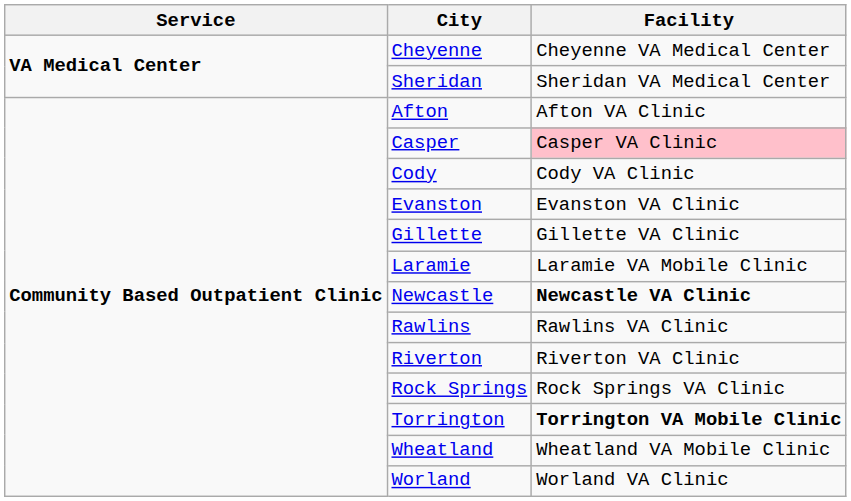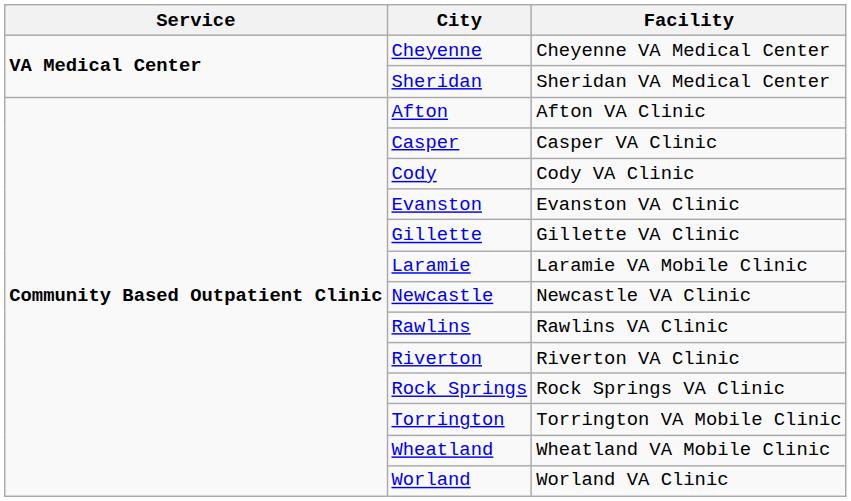(627, 143) pink background -> (627, 143) no background
(644, 297) bold -> (644, 297) normal
(689, 419) bold -> (689, 419) normal
